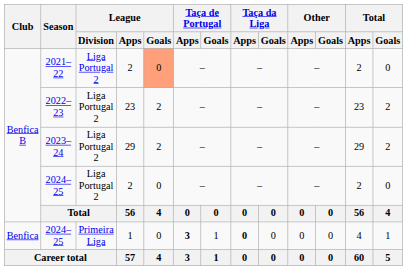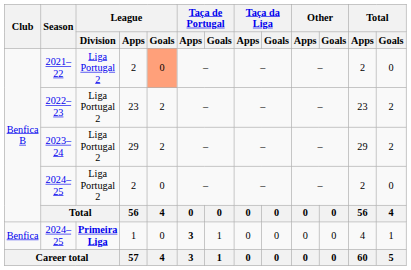(96, 235) normal -> (98, 235) bold
(245, 235) bold -> (248, 235) normal
